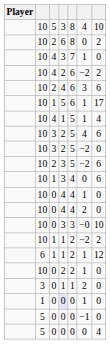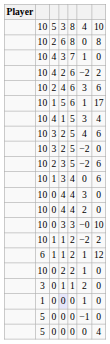(99, 42) 2 -> (99, 42) 8
(84, 118) 1 -> (84, 118) 3
(84, 194) 1 -> (84, 194) 3
